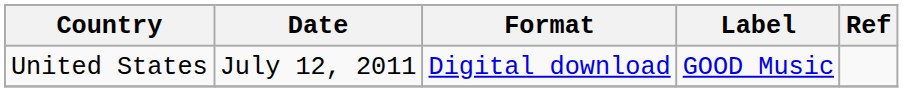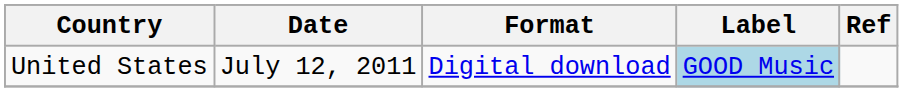(758, 67) no background -> (758, 67) lightblue background
